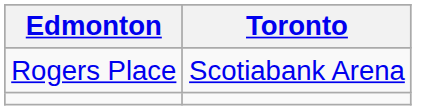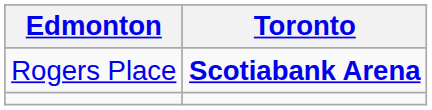(297, 69) normal -> (305, 69) bold
